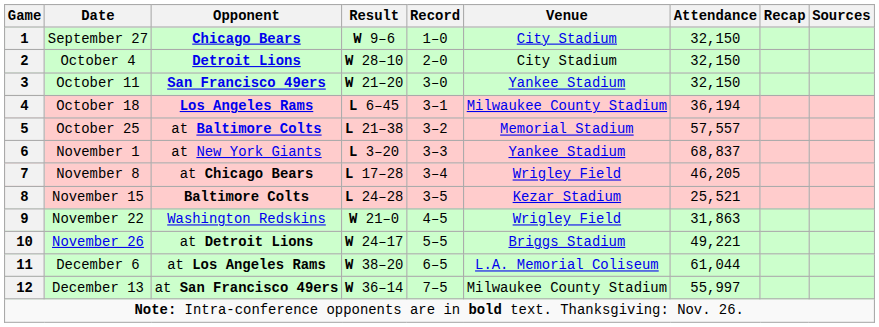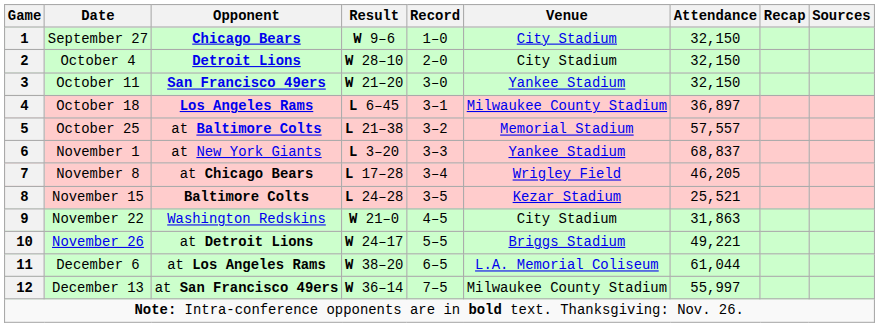(715, 107) 36,194 -> (715, 107) 36,897
(567, 220) Wrigley Field -> (567, 220) City Stadium
